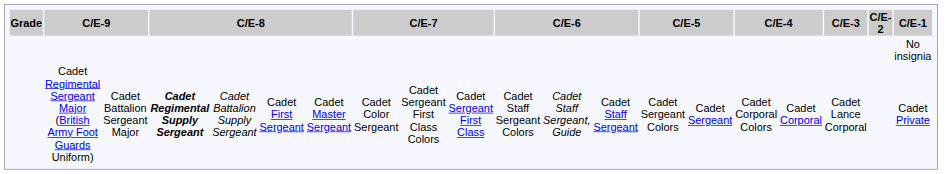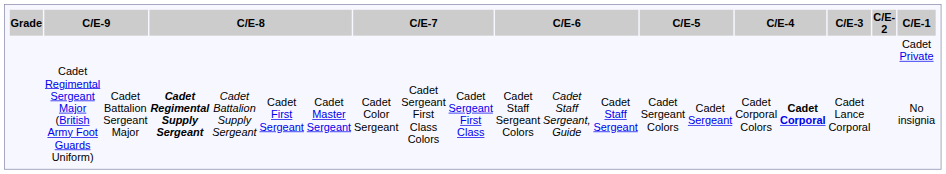(913, 50) No insignia -> (917, 50) Cadet Private
(801, 114) normal -> (803, 114) bold
(913, 114) Cadet Private -> (917, 114) No insignia
